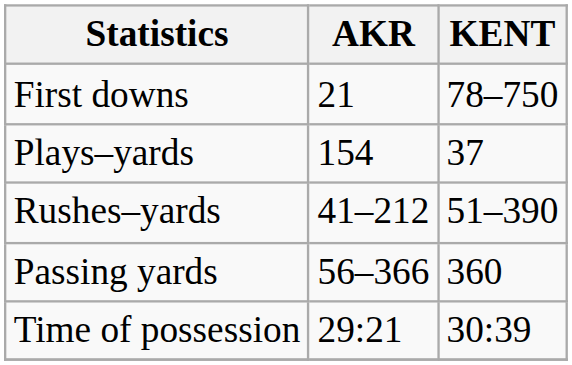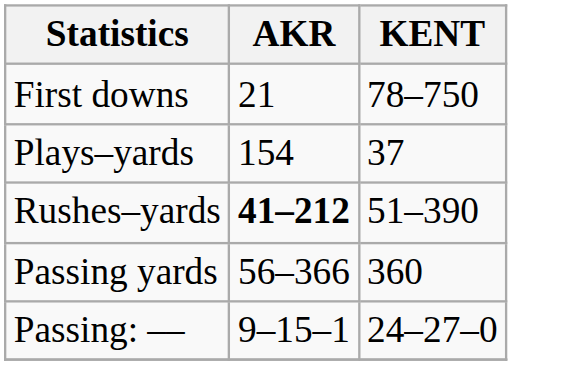(373, 211) normal -> (294, 211) bold
+ row: (99, 329)
- row: (157, 329)
